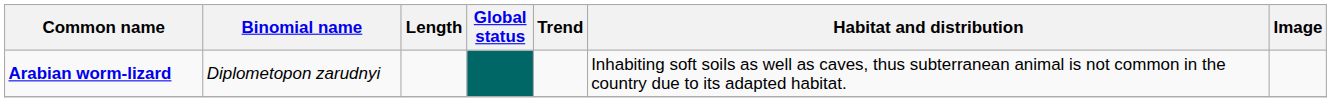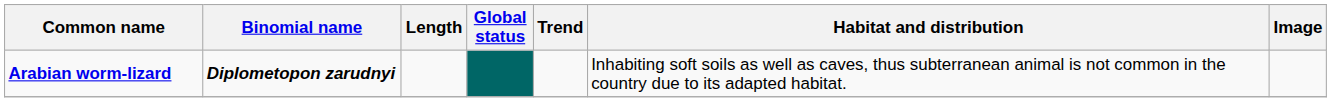(293, 73) normal -> (301, 73) bold
